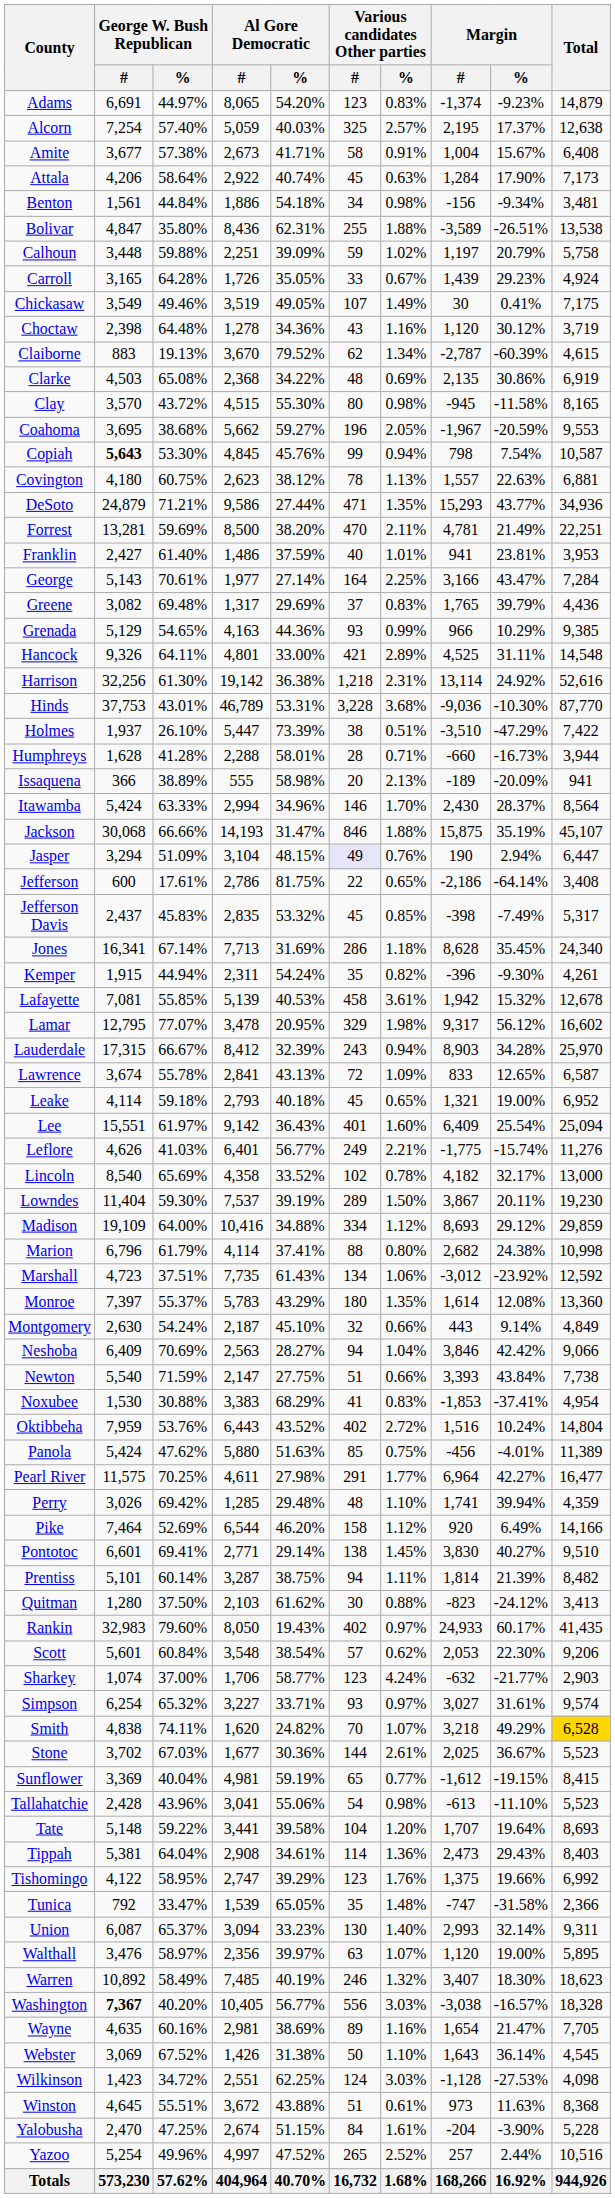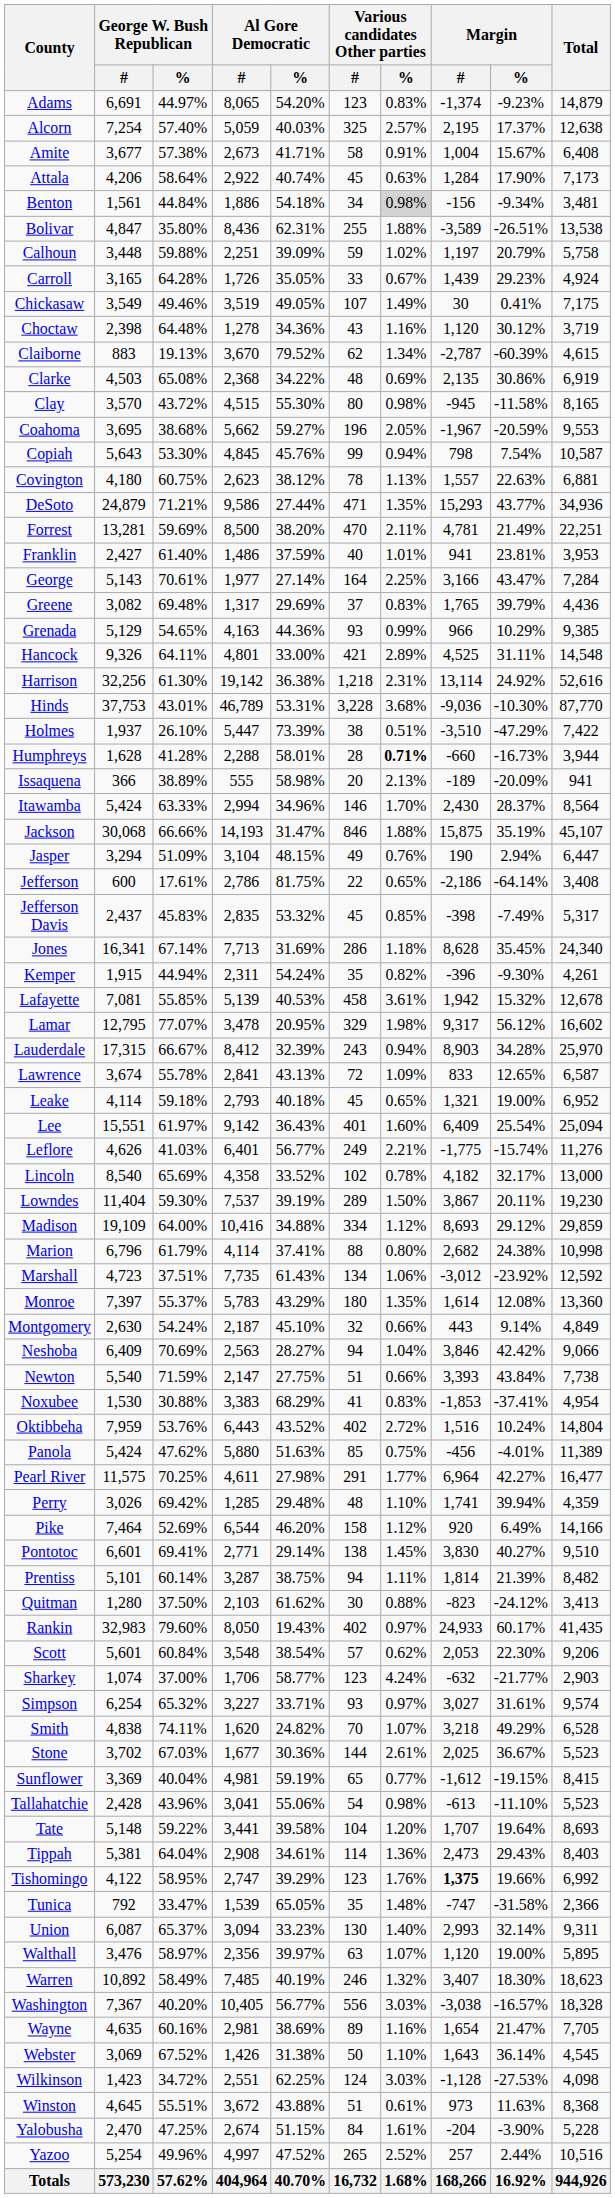(406, 203) no background -> (406, 203) lightgrey background
(124, 454) bold -> (124, 454) normal
(406, 756) normal -> (406, 756) bold
(355, 856) lavender background -> (355, 856) no background
(581, 1728) gold background -> (581, 1728) no background
(461, 1879) normal -> (461, 1879) bold
(124, 2004) bold -> (124, 2004) normal
